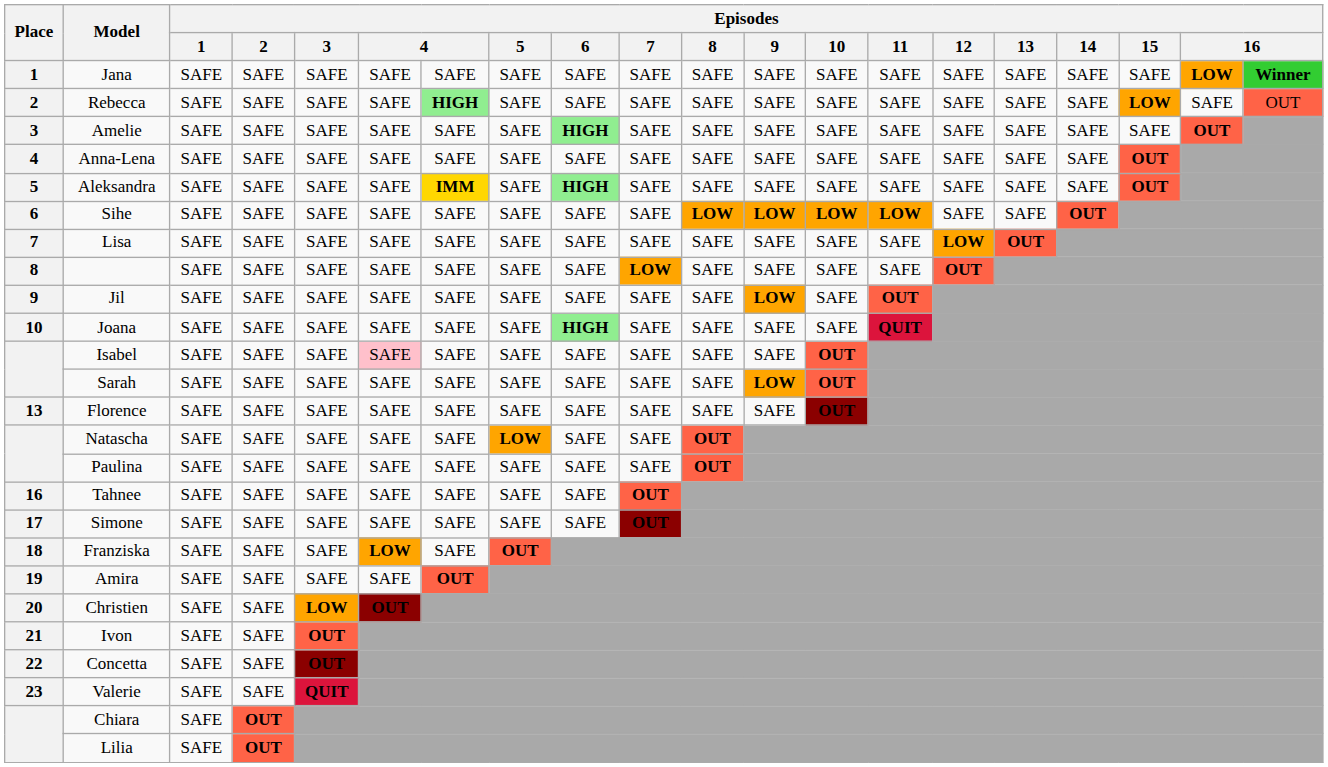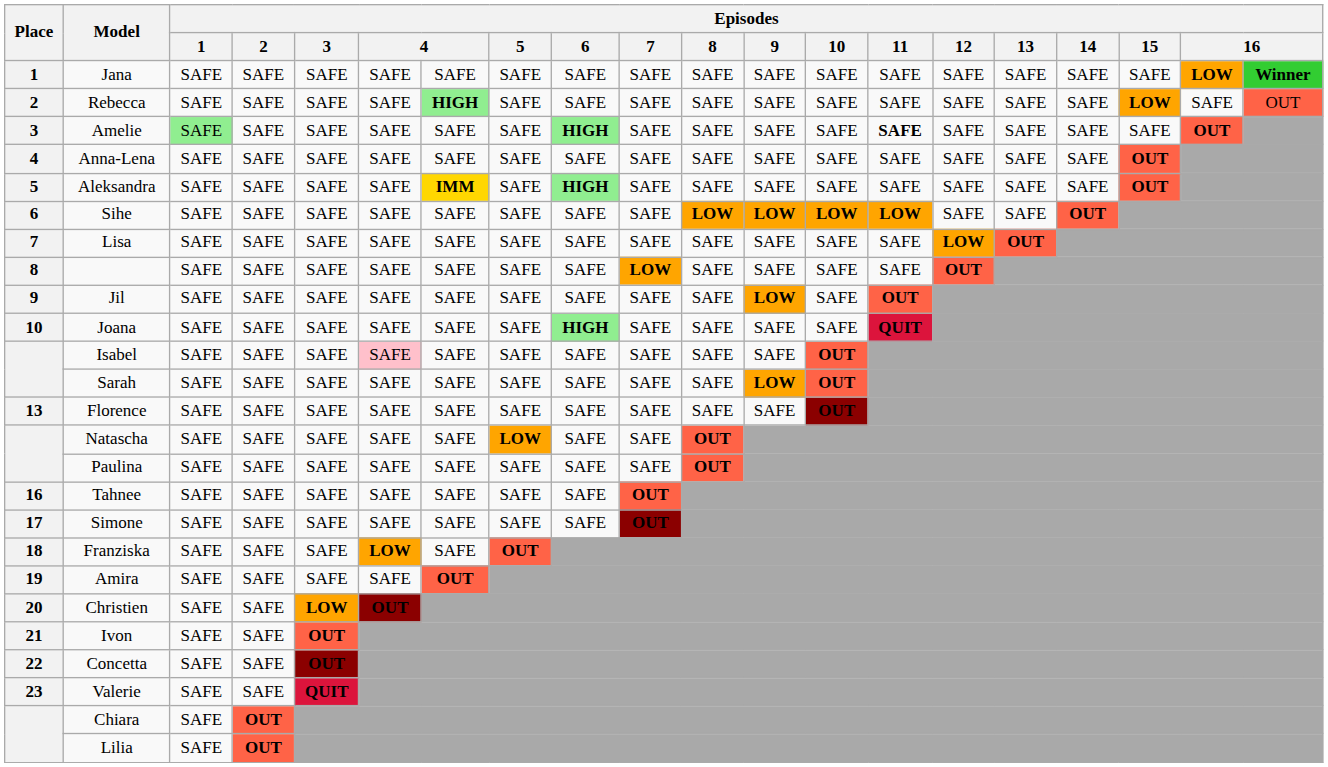(201, 130) no background -> (201, 130) lightgreen background
(900, 130) normal -> (900, 130) bold
